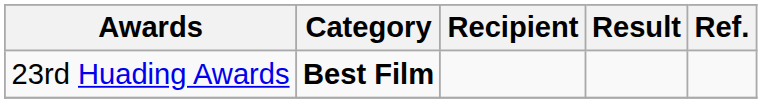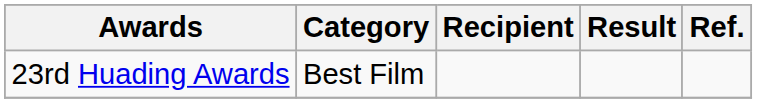(368, 73) bold -> (364, 73) normal
